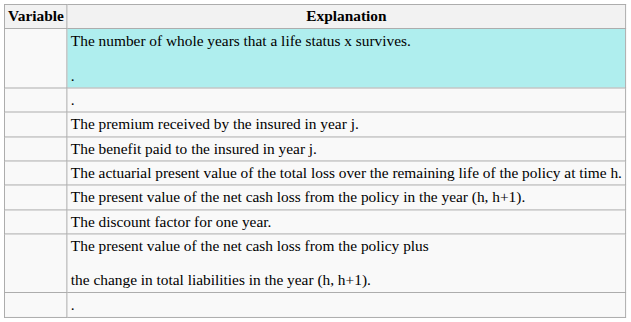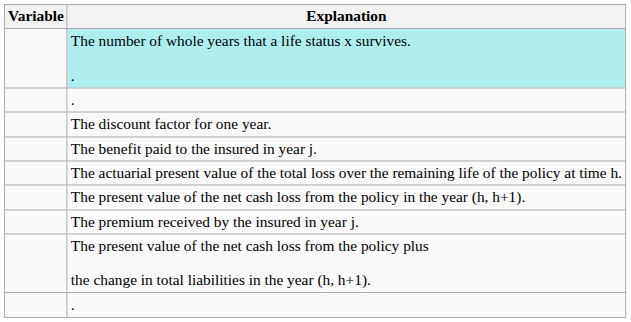(215, 124) The premium received by the insured in year j. -> (171, 124) The discount factor for one year.
(171, 221) The discount factor for one year. -> (215, 221) The premium received by the insured in year j.
